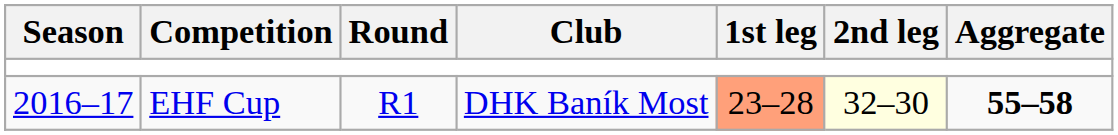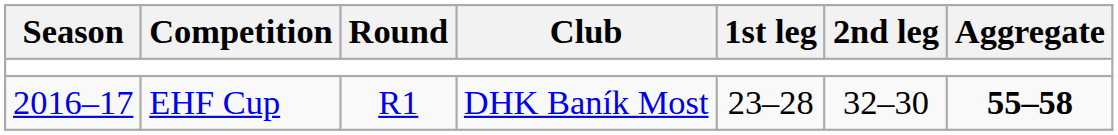(771, 102) lightsalmon background -> (771, 102) no background
(886, 102) lightyellow background -> (886, 102) no background
